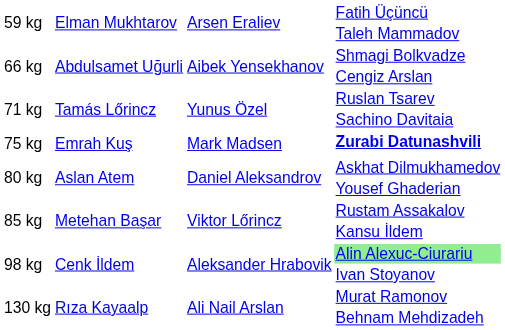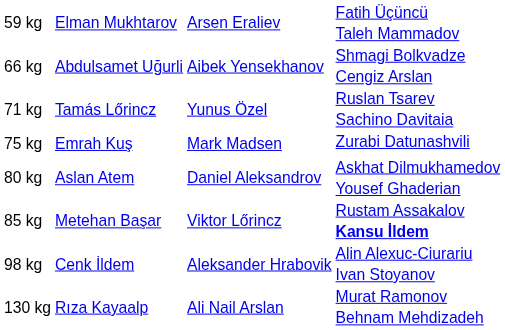(408, 142) bold -> (403, 142) normal
(379, 232) normal -> (382, 232) bold
(404, 253) lightgreen background -> (404, 253) no background
